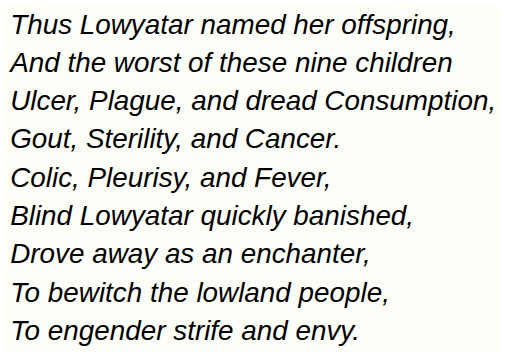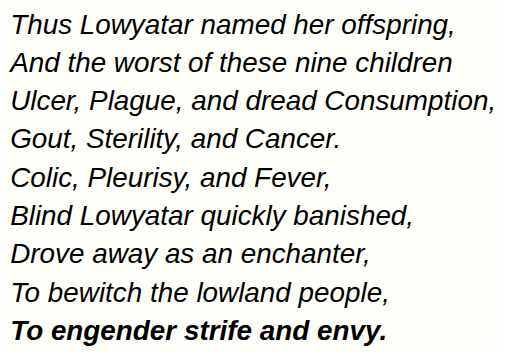(185, 330) normal -> (199, 330) bold
